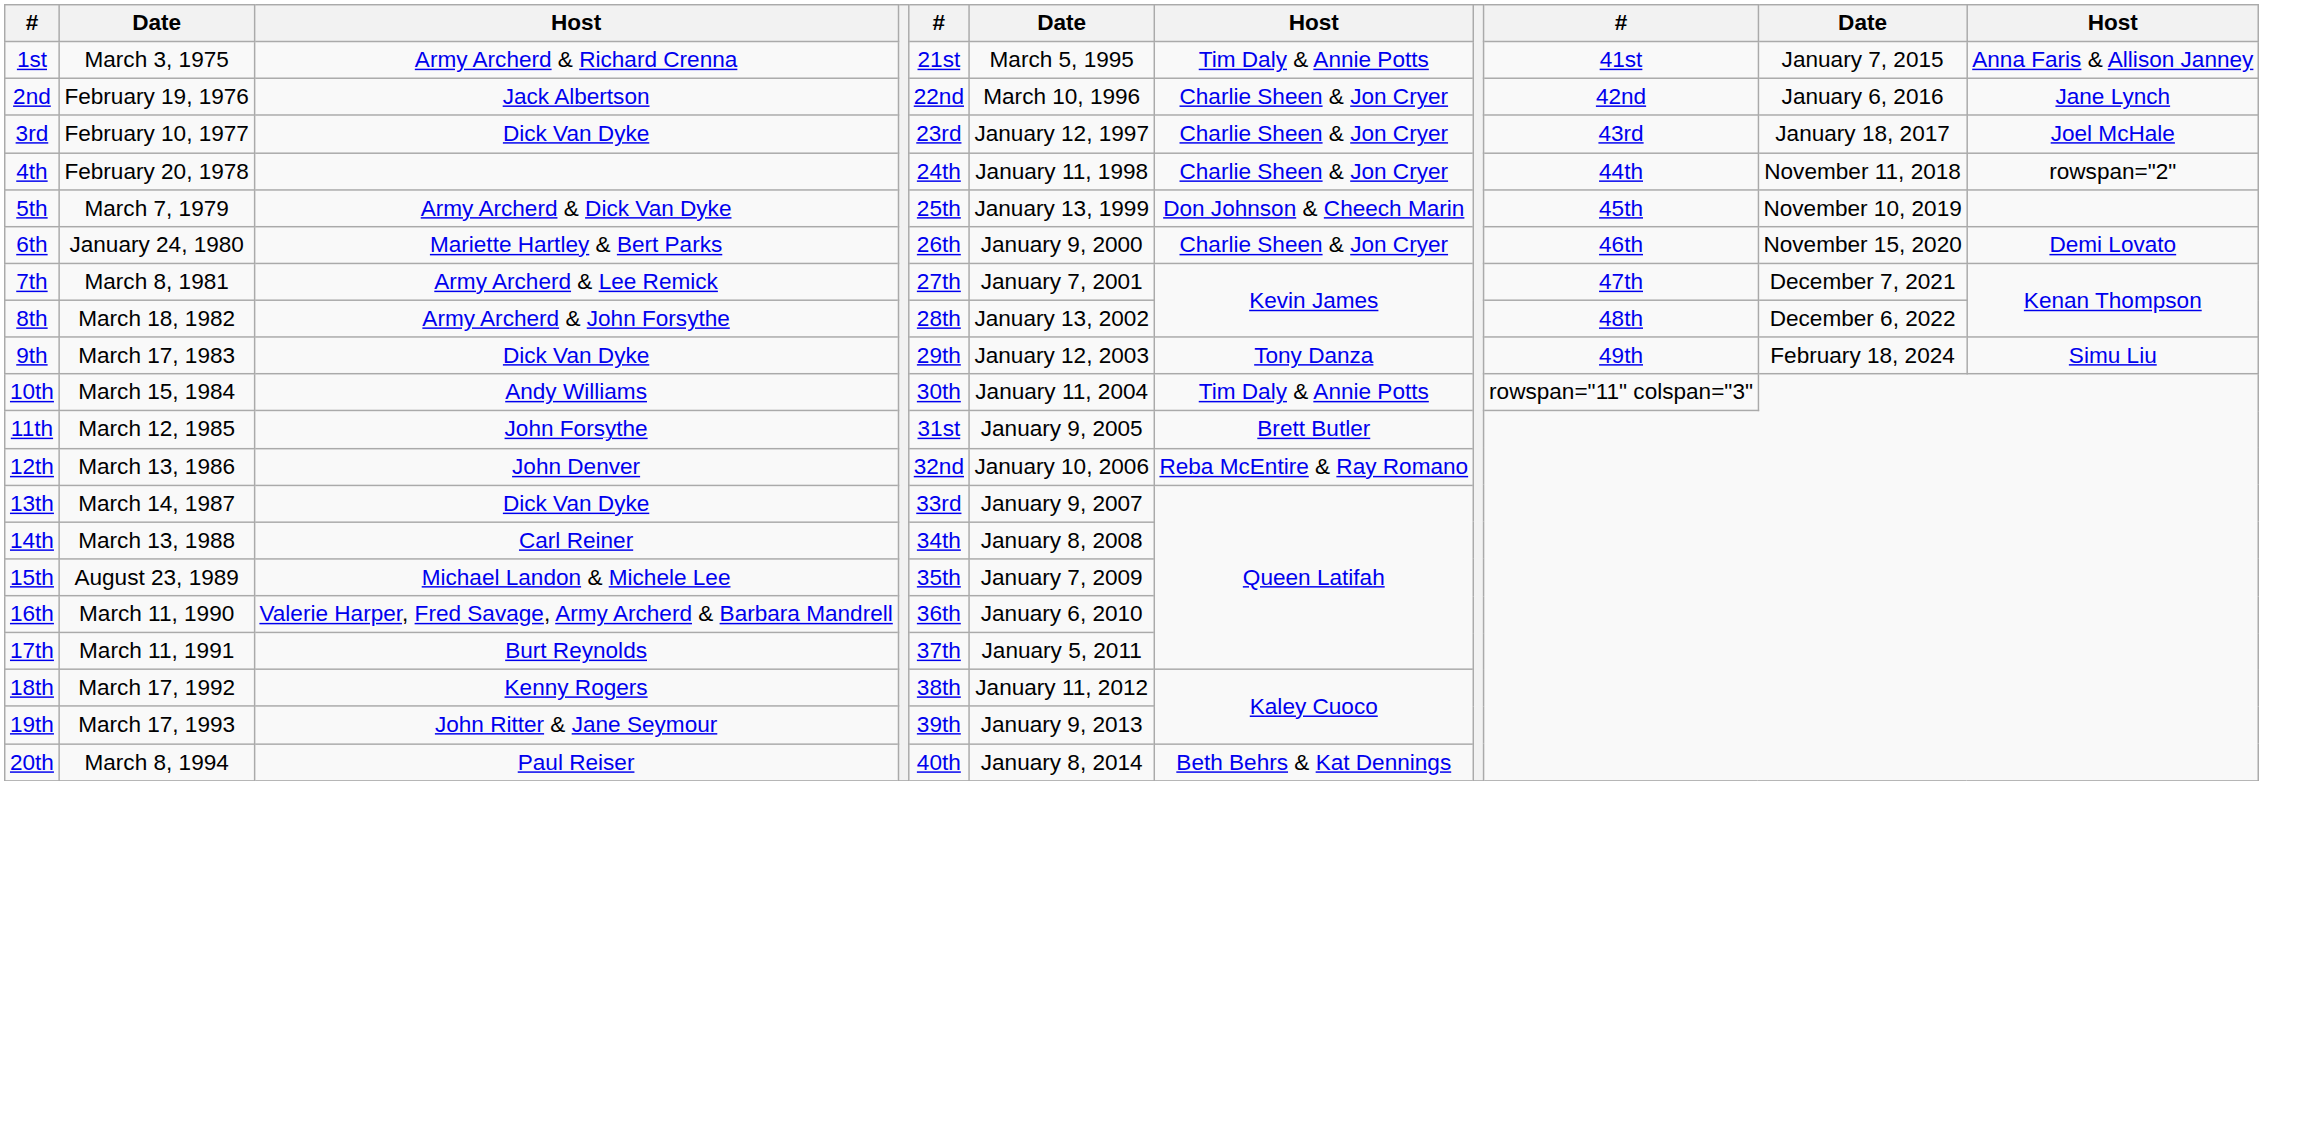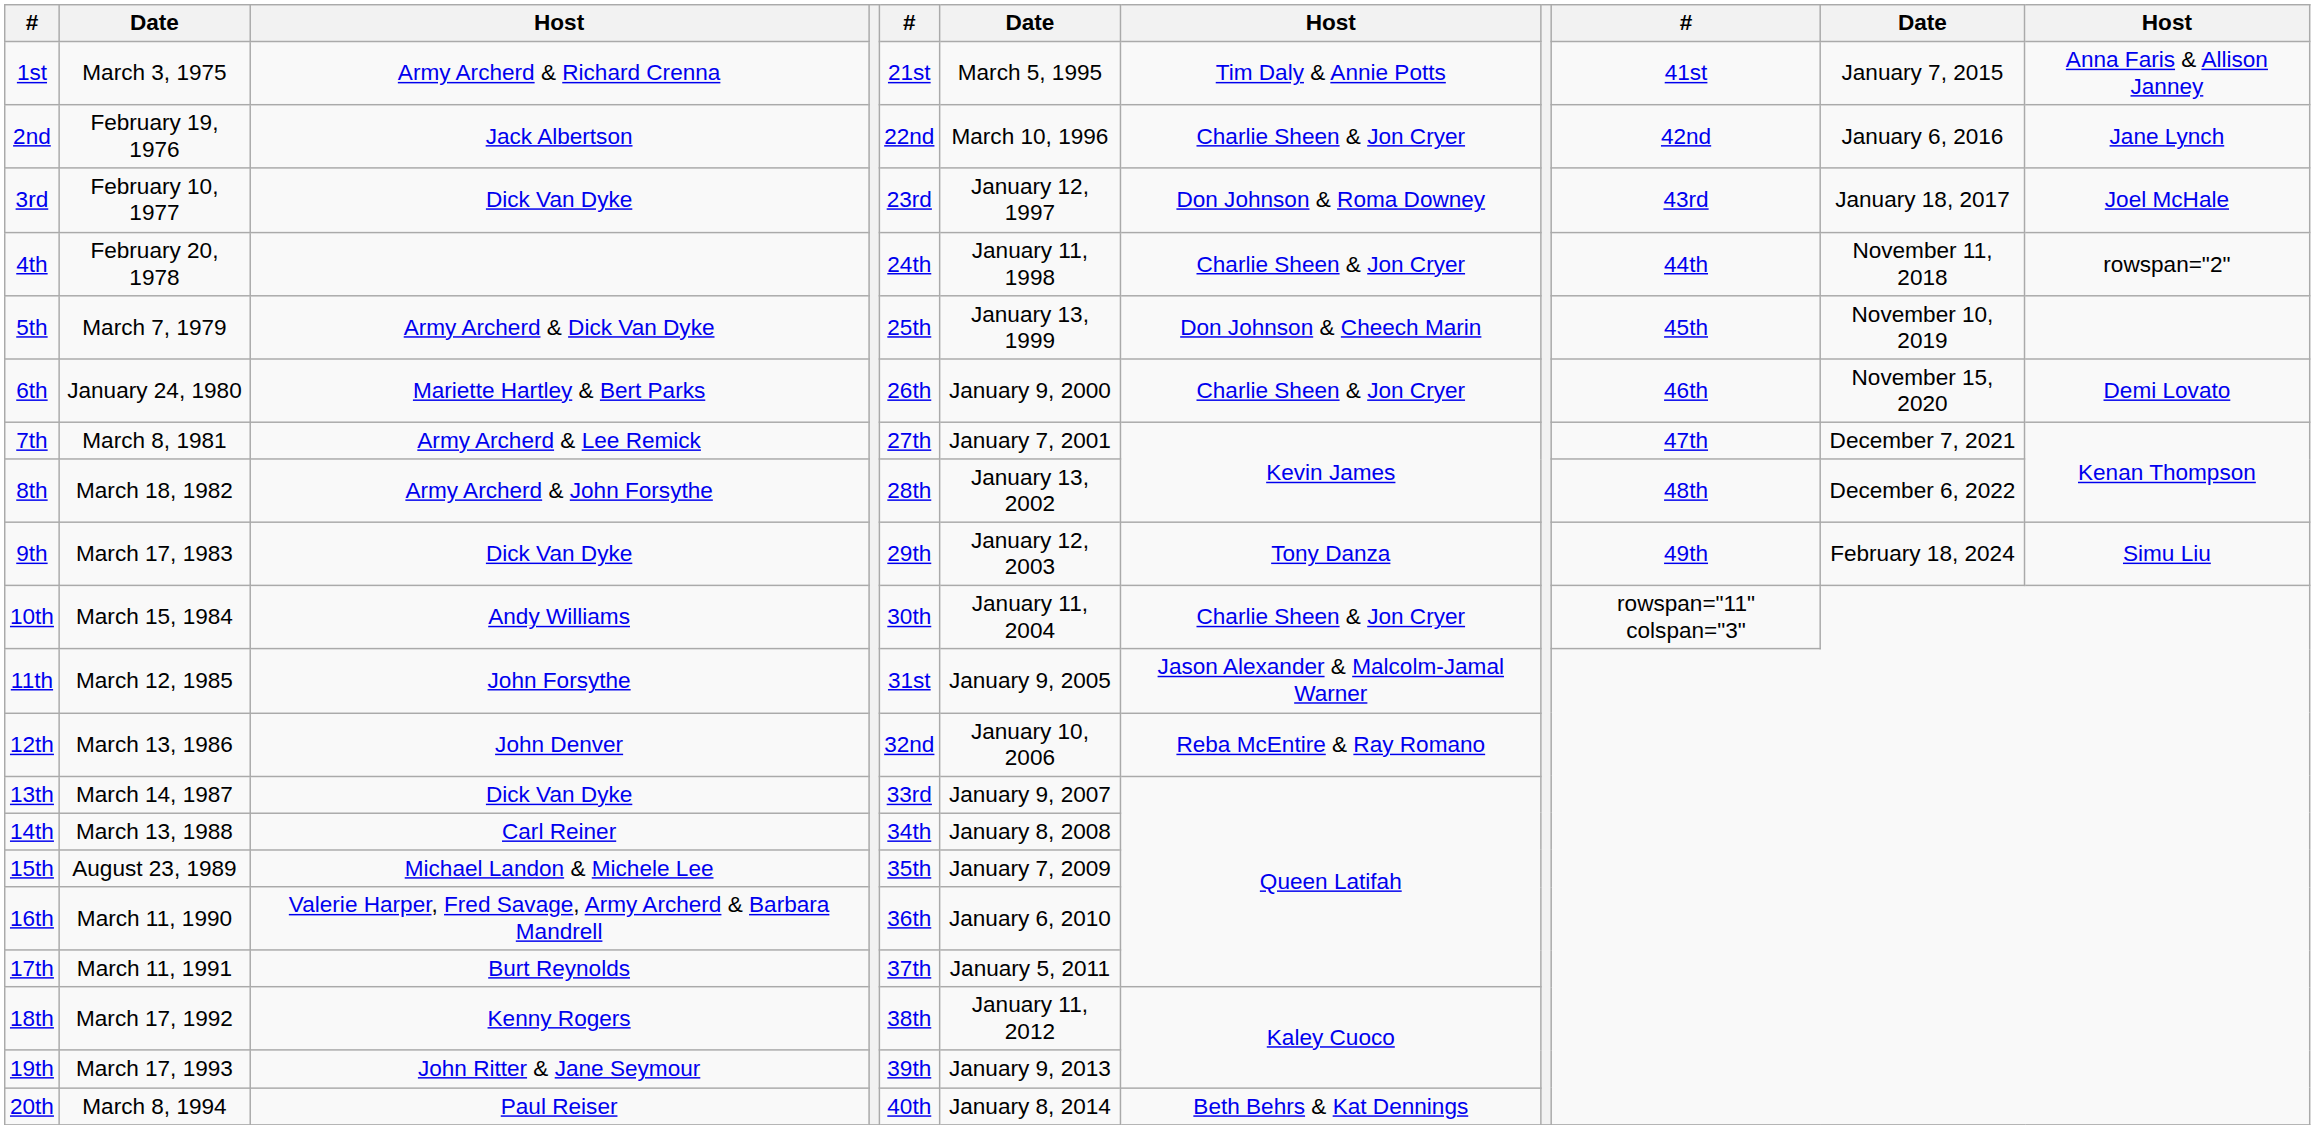(1314, 134) Charlie Sheen & Jon Cryer -> (1331, 200) Don Johnson & Roma Downey
(1314, 392) Tim Daly & Annie Potts -> (1331, 617) Charlie Sheen & Jon Cryer
(1314, 429) Brett Butler -> (1331, 680) Jason Alexander & Malcolm-Jamal Warner
